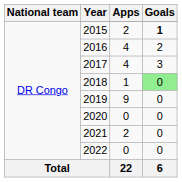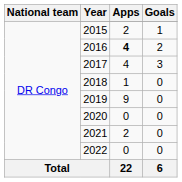(160, 30) bold -> (160, 30) normal
(126, 47) normal -> (126, 47) bold
(160, 82) lightgreen background -> (160, 82) no background
